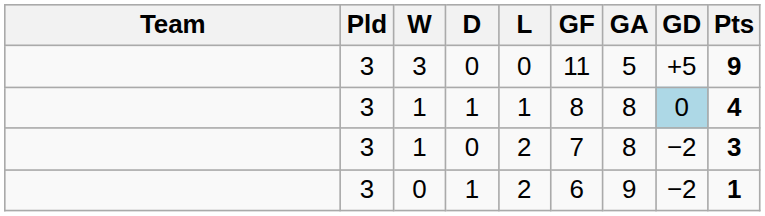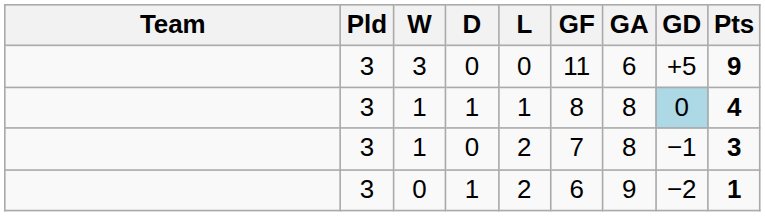(629, 66) 5 -> (629, 66) 6
(682, 148) −2 -> (682, 148) −1
